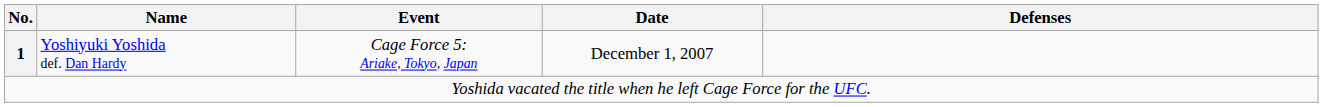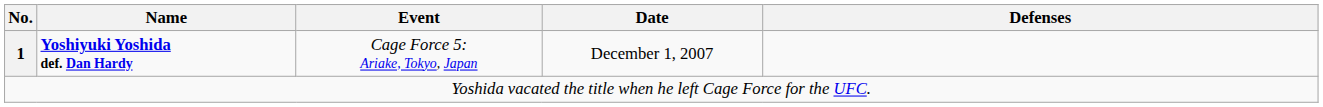(103, 53) normal -> (106, 53) bold
